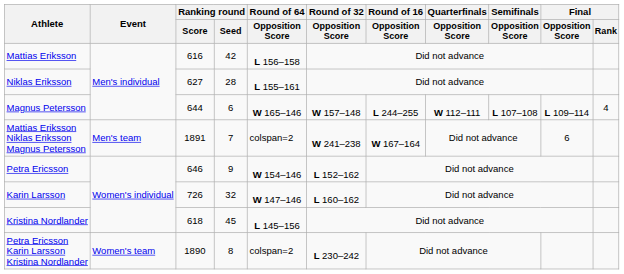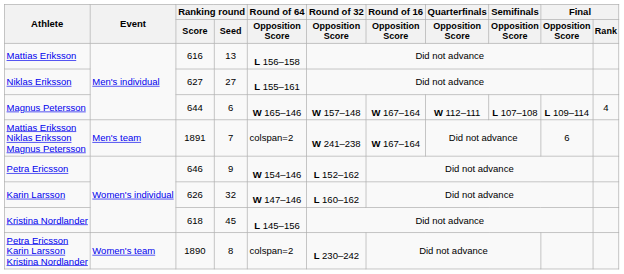(231, 57) 42 -> (231, 57) 13
(231, 82) 28 -> (231, 82) 27
(396, 113) L 244–255 -> (396, 113) W 167–164
(195, 195) 726 -> (195, 195) 626
